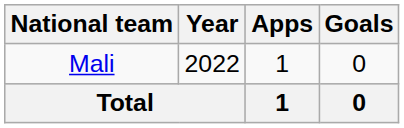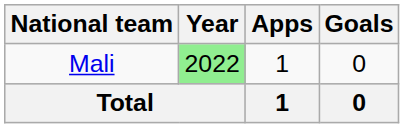(212, 63) no background -> (212, 63) lightgreen background
